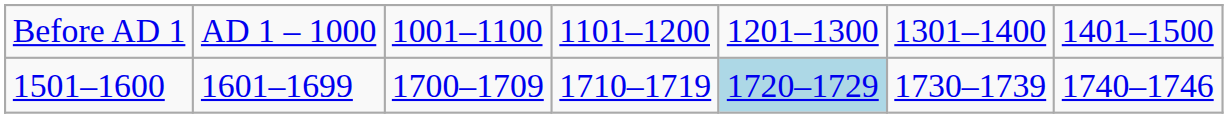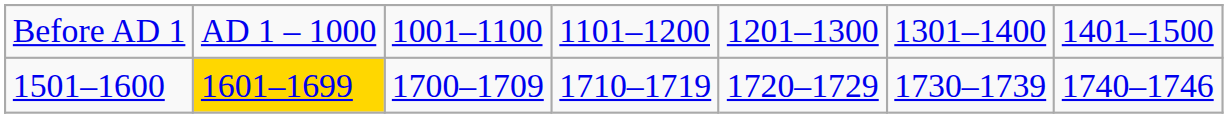(277, 84) no background -> (277, 84) gold background
(803, 84) lightblue background -> (803, 84) no background
